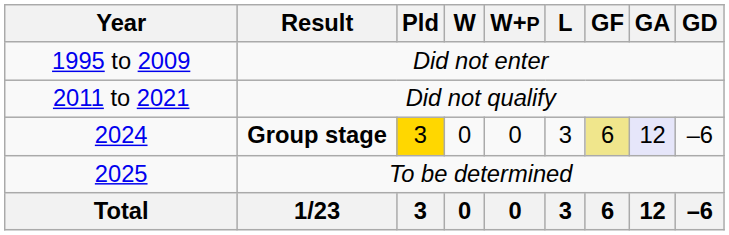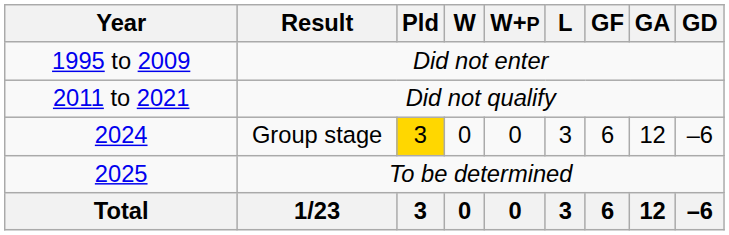(317, 135) bold -> (317, 135) normal
(608, 135) khaki background -> (608, 135) no background
(653, 135) lavender background -> (653, 135) no background
